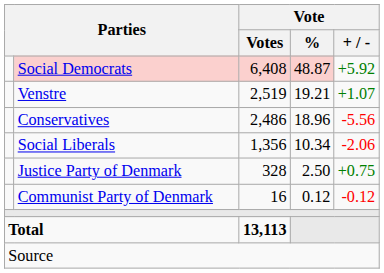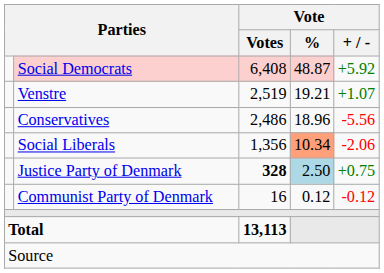(312, 145) no background -> (312, 145) lightsalmon background
(274, 171) normal -> (274, 171) bold
(316, 171) no background -> (316, 171) lightblue background
